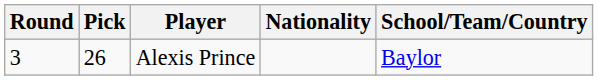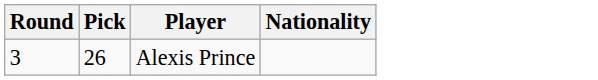- column: (484, 22)
